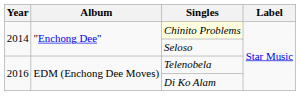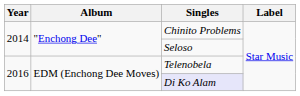(202, 30) lightyellow background -> (202, 30) no background
(190, 82) no background -> (190, 82) lavender background
